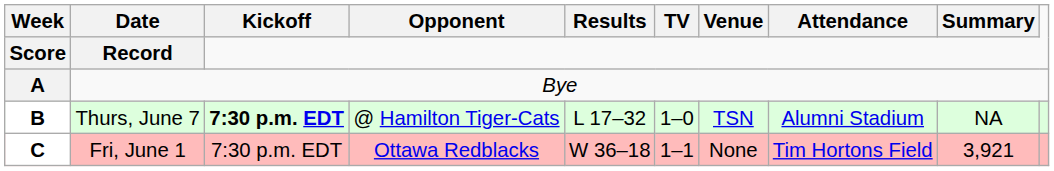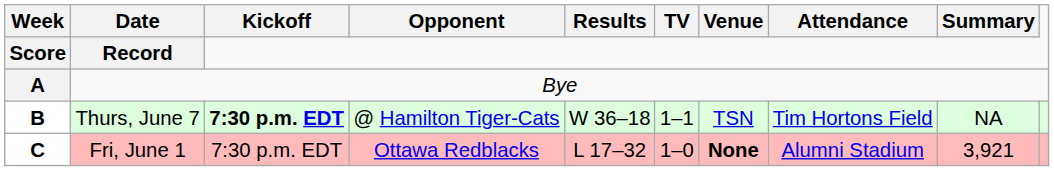(610, 118) L 17–32 -> (610, 118) W 36–18
(677, 118) 1–0 -> (677, 118) 1–1
(853, 118) Alumni Stadium -> (853, 118) Tim Hortons Field
(610, 150) W 36–18 -> (610, 150) L 17–32
(677, 150) 1–1 -> (677, 150) 1–0
(733, 150) normal -> (733, 150) bold
(853, 150) Tim Hortons Field -> (853, 150) Alumni Stadium
